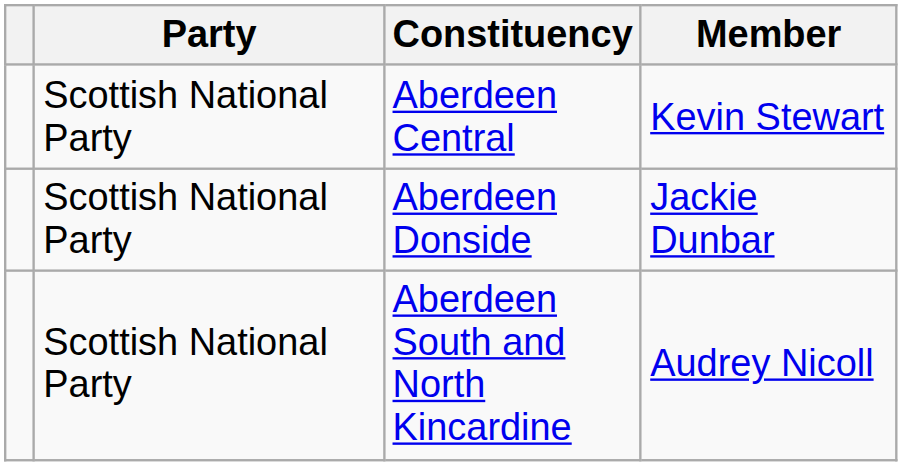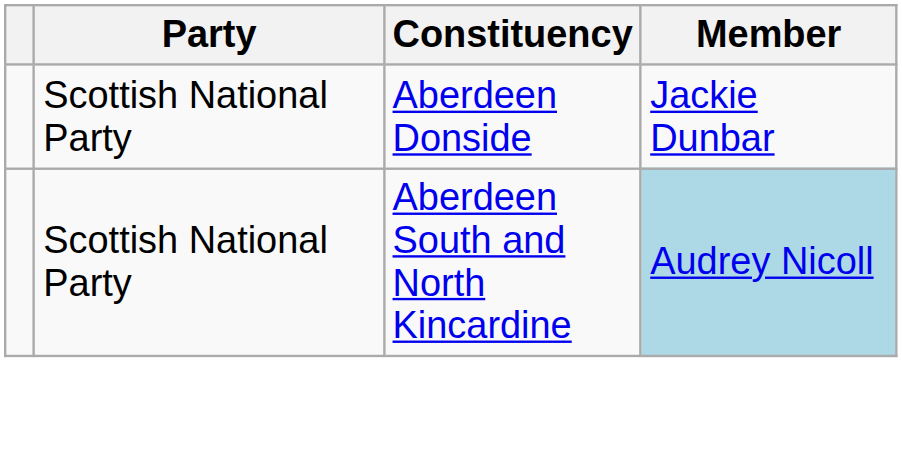- row: (475, 116)
(762, 364) no background -> (762, 261) lightblue background
